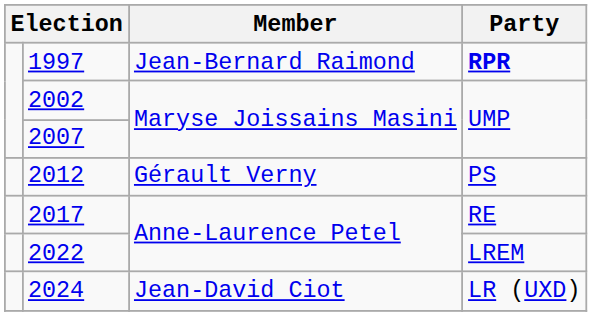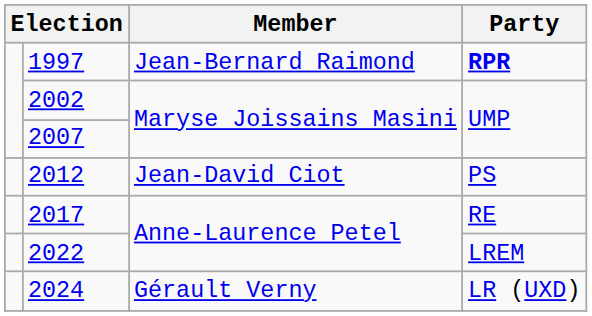(225, 177) Gérault Verny -> (239, 177) Jean-David Ciot
(239, 291) Jean-David Ciot -> (225, 291) Gérault Verny
